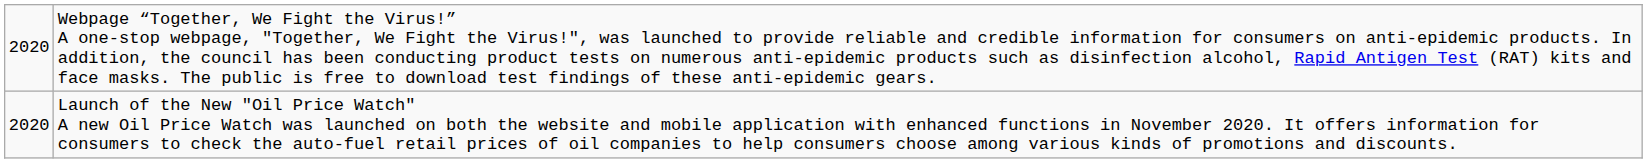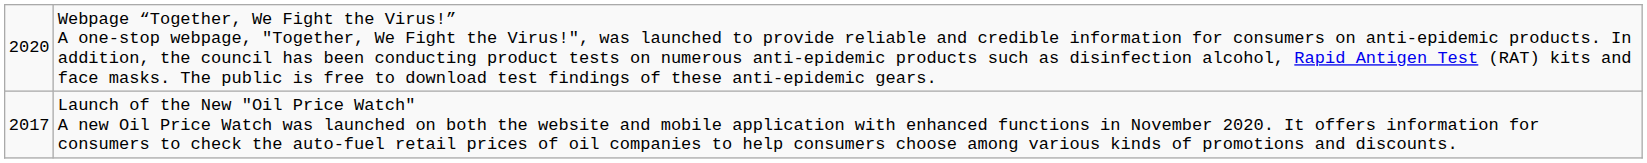(29, 125) 2020 -> (29, 125) 2017
